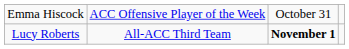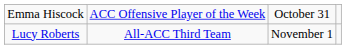(303, 34) bold -> (302, 34) normal
